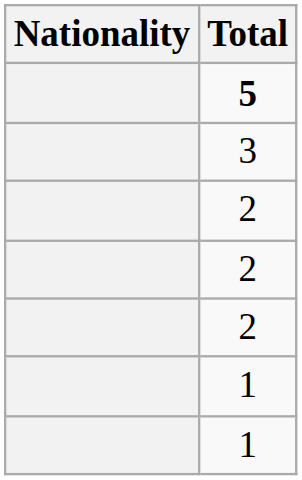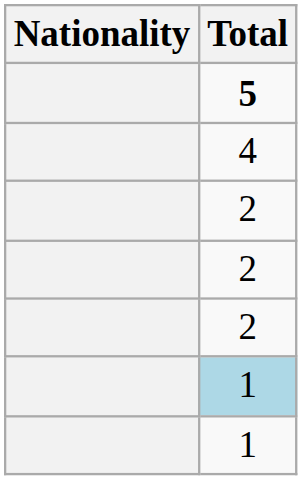(248, 151) 3 -> (248, 151) 4
(248, 385) no background -> (248, 385) lightblue background
